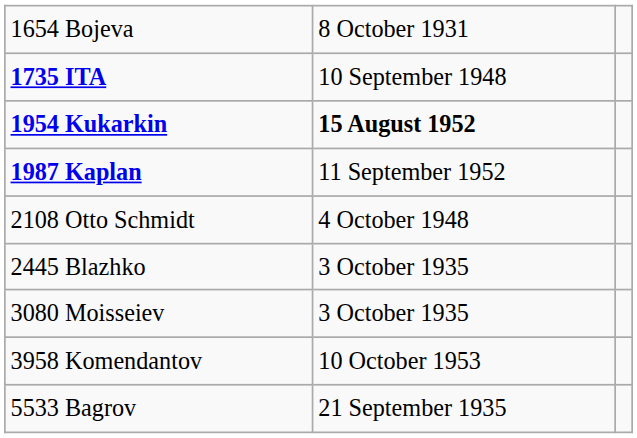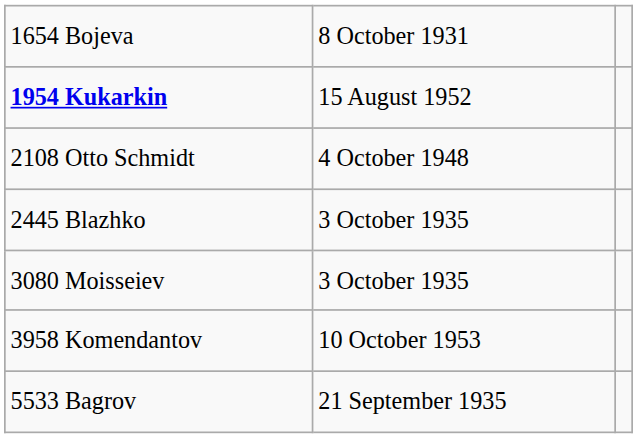- row: (58, 76)
(397, 124) bold -> (395, 97) normal
- row: (76, 171)
